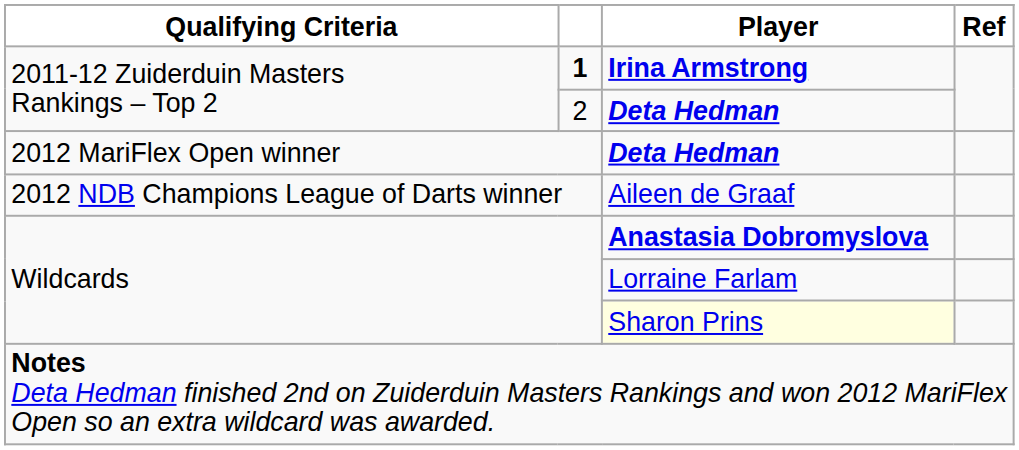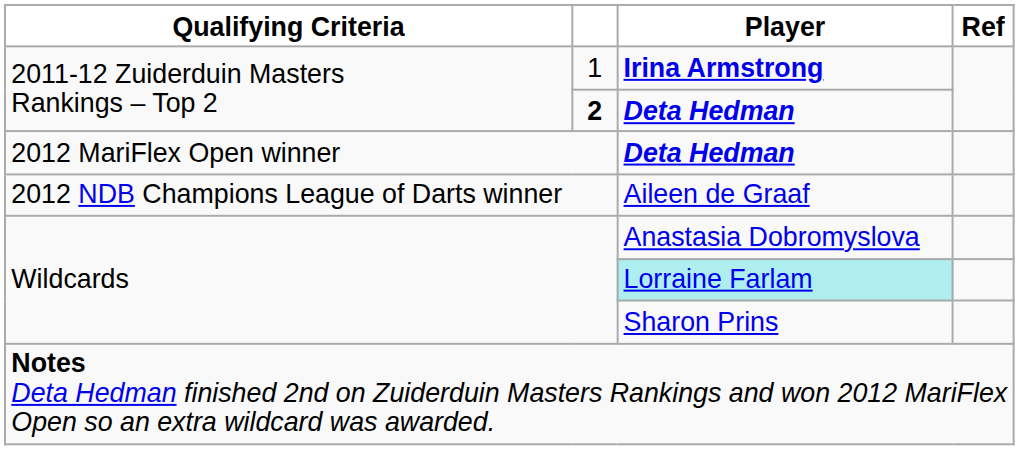(580, 68) bold -> (595, 68) normal
(580, 110) normal -> (595, 110) bold
(768, 237) bold -> (772, 237) normal
(703, 279) no background -> (718, 279) paleturquoise background
(686, 321) lightyellow background -> (701, 321) no background
